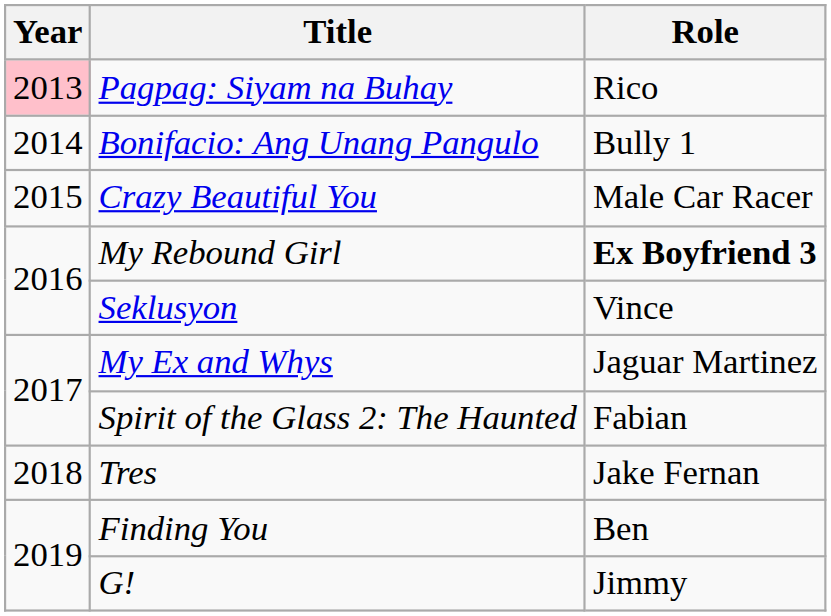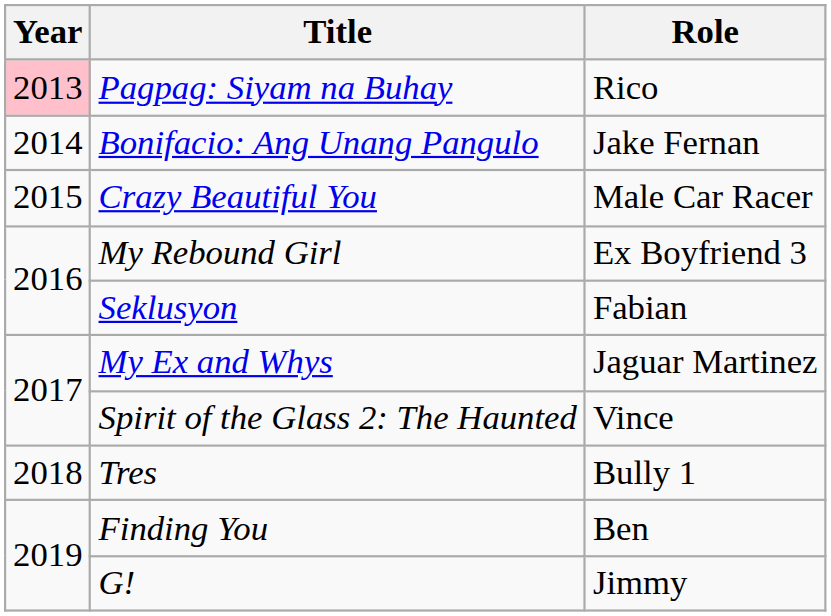(644, 142) Bully 1 -> (676, 142) Jake Fernan
(705, 252) bold -> (700, 252) normal
(633, 307) Vince -> (640, 307) Fabian
(640, 417) Fabian -> (633, 417) Vince
(676, 472) Jake Fernan -> (644, 472) Bully 1
